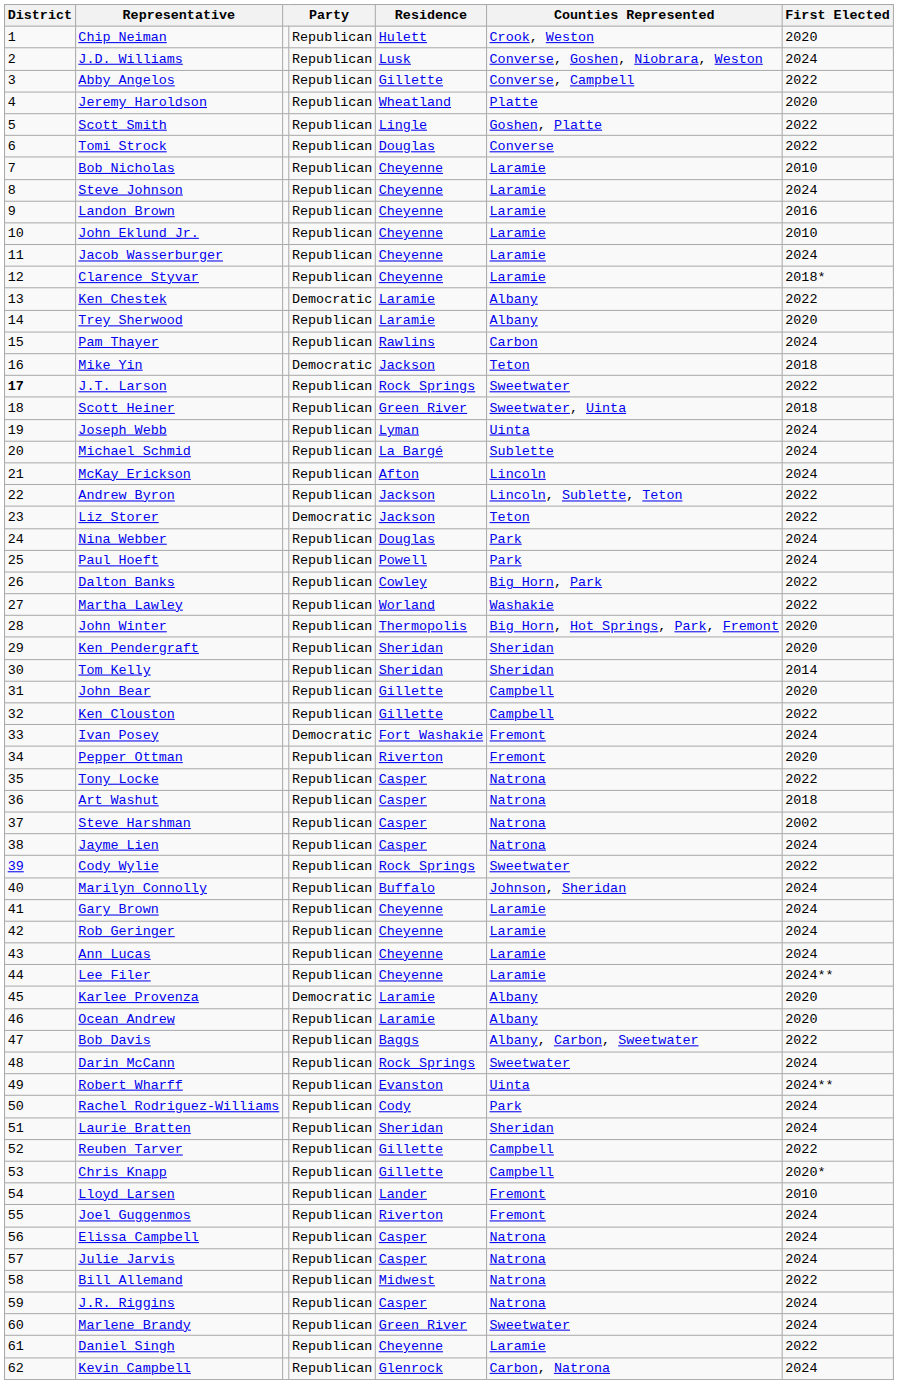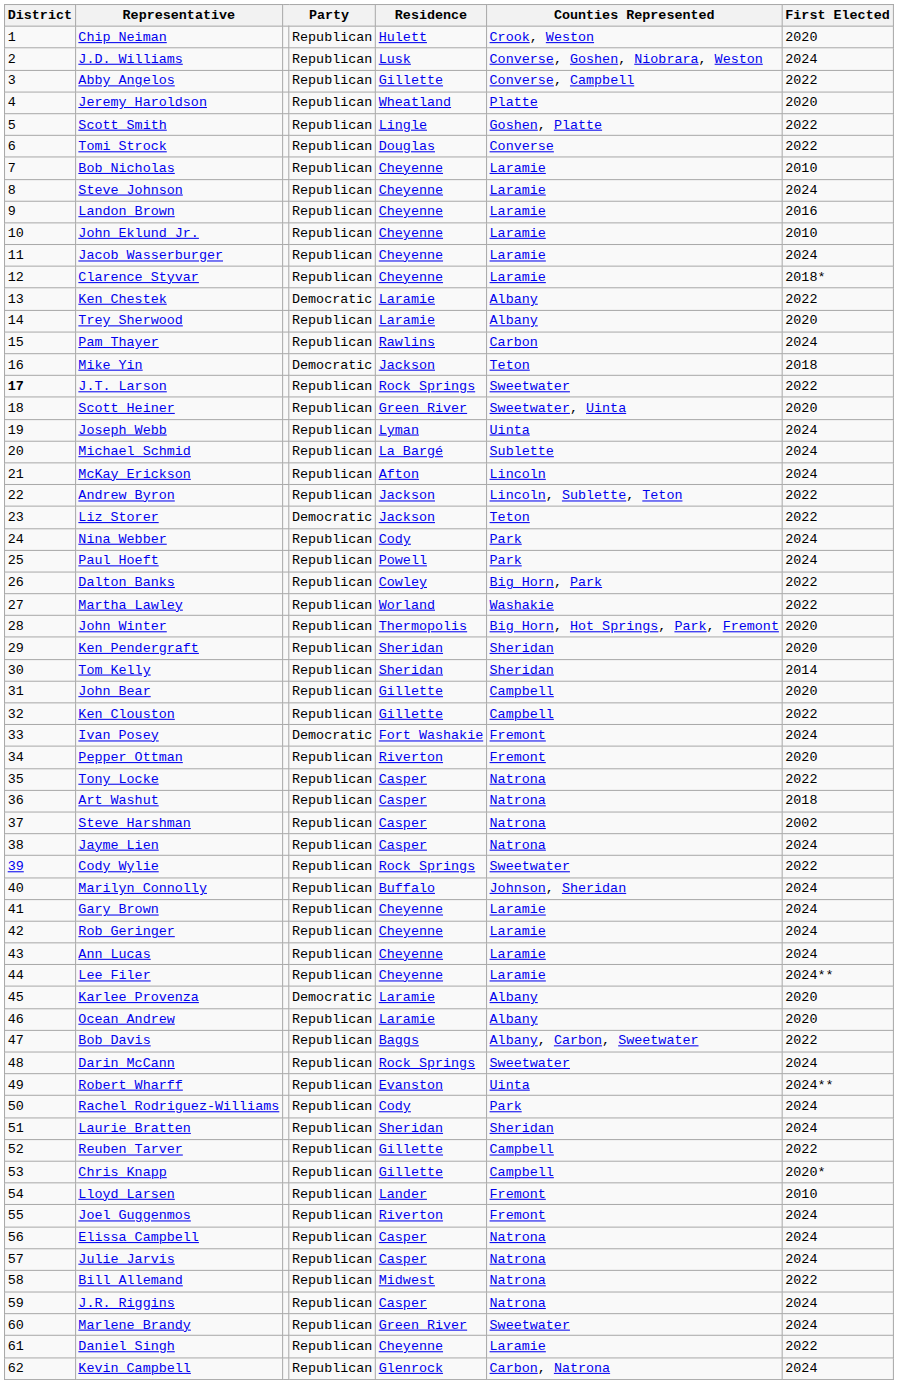(801, 408) 2018 -> (801, 408) 2020
(407, 539) Douglas -> (395, 539) Cody
